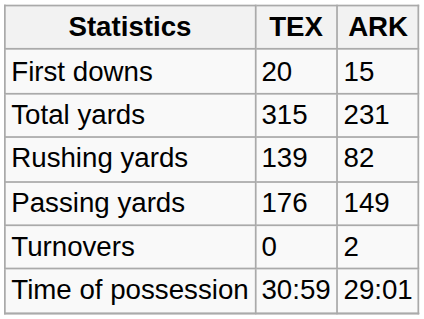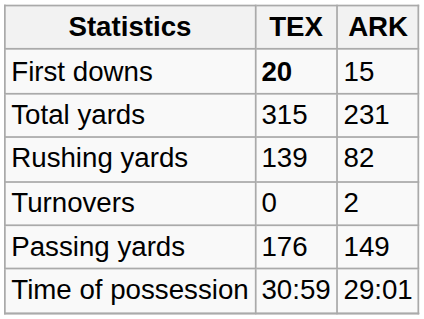(277, 71) normal -> (277, 71) bold
rows swapped: (98, 202) <-> (73, 246)
